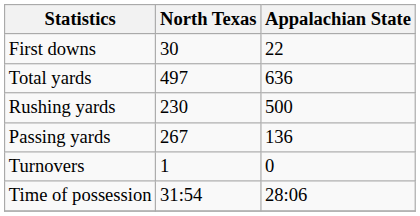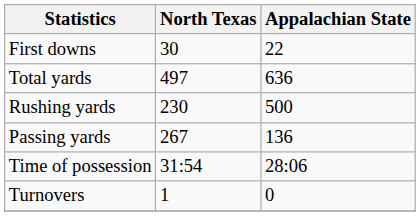rows swapped: (47, 166) <-> (80, 195)
